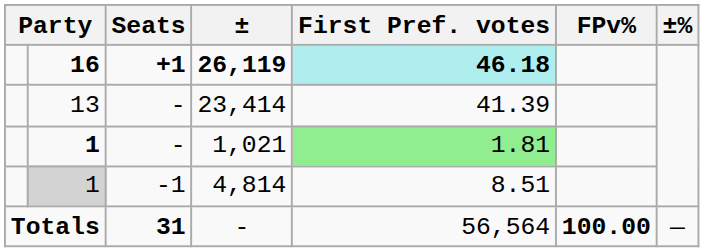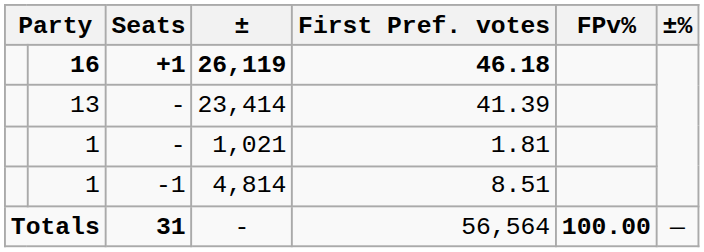(513, 65) paleturquoise background -> (513, 65) no background
(92, 146) bold -> (92, 146) normal
(520, 146) lightgreen background -> (520, 146) no background
(92, 186) lightgrey background -> (92, 186) no background
